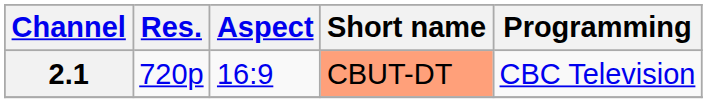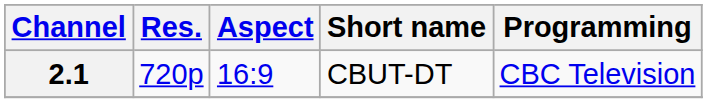(390, 73) lightsalmon background -> (390, 73) no background
